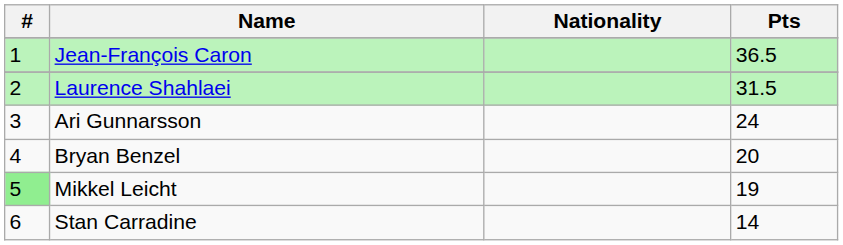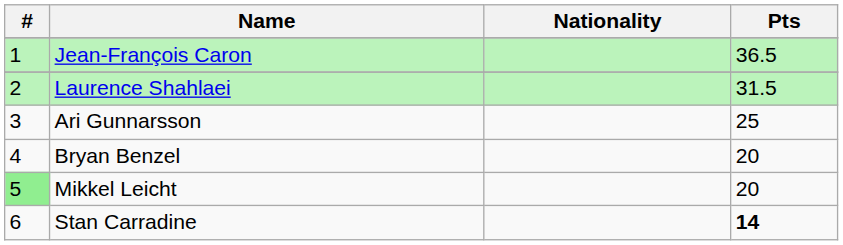(748, 121) 24 -> (748, 121) 25
(748, 188) 19 -> (748, 188) 20
(748, 222) normal -> (748, 222) bold
